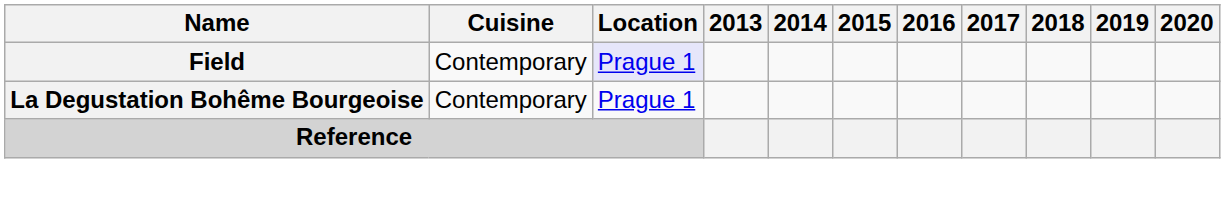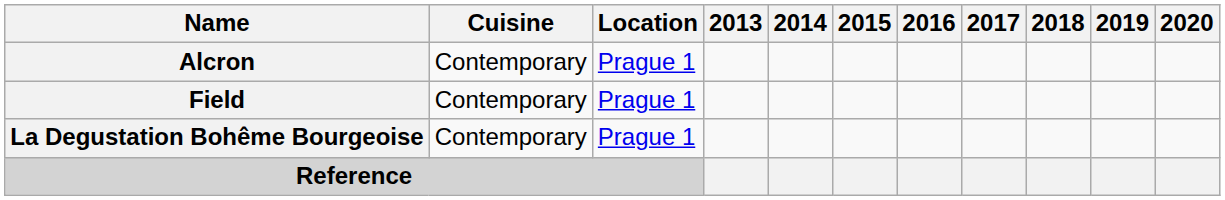+ row: (217, 61)
(647, 61) lavender background -> (647, 99) no background
